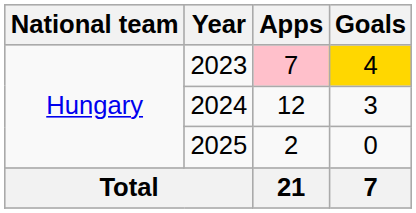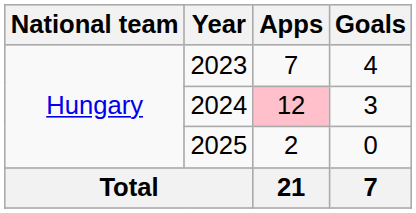(291, 65) pink background -> (291, 65) no background
(370, 65) gold background -> (370, 65) no background
(291, 106) no background -> (291, 106) pink background
